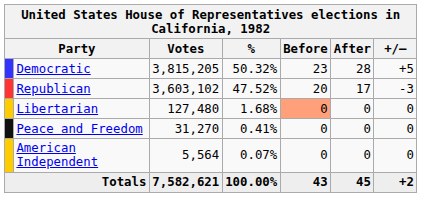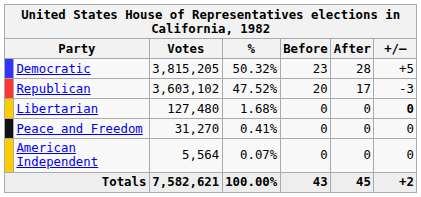(324, 109) lightsalmon background -> (324, 109) no background
(410, 109) normal -> (410, 109) bold
